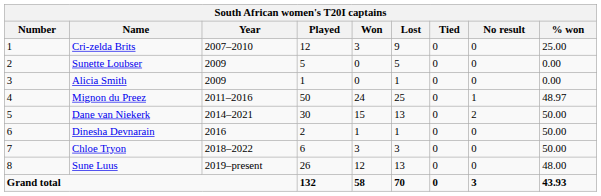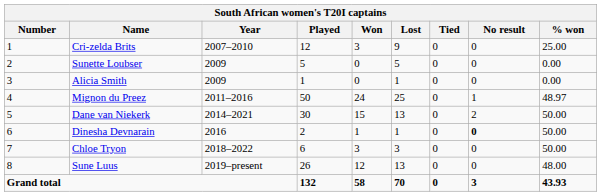(474, 132) normal -> (474, 132) bold
